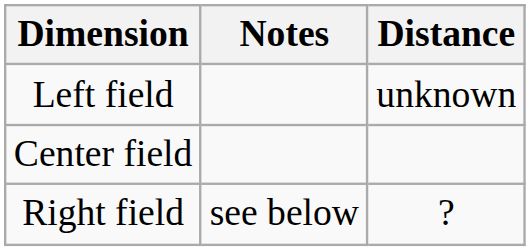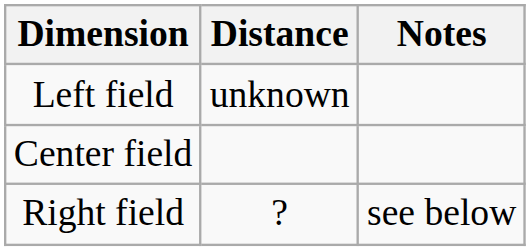columns swapped: (446, 34) <-> (284, 34)
